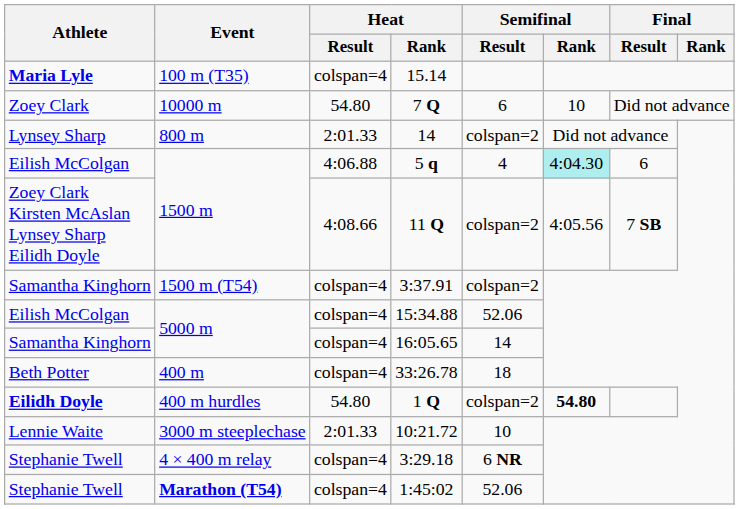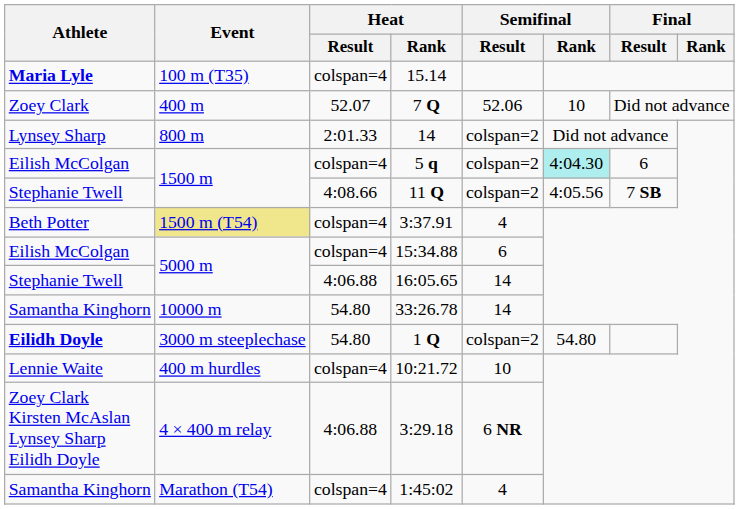(190, 105) 10000 m -> (182, 105) 400 m
(350, 105) 54.80 -> (350, 105) 52.07
(502, 105) 6 -> (502, 105) 52.06
(350, 163) 4:06.88 -> (350, 163) colspan=4
(502, 163) 4 -> (502, 163) colspan=2
(69, 224) Zoey Clark Kirsten McAslan Lynsey Sharp Eilidh Doyle -> (66, 193) Stephanie Twell
(80, 285) Samantha Kinghorn -> (49, 222) Beth Potter
(208, 285) no background -> (208, 222) khaki background
(502, 285) colspan=2 -> (502, 222) 4
(502, 314) 52.06 -> (502, 251) 6
(80, 343) Samantha Kinghorn -> (66, 280) Stephanie Twell
(350, 343) colspan=4 -> (350, 280) 4:06.88
(49, 372) Beth Potter -> (80, 310) Samantha Kinghorn
(182, 372) 400 m -> (190, 310) 10000 m
(350, 372) colspan=4 -> (350, 310) 54.80
(502, 372) 18 -> (502, 310) 14
(210, 401) 400 m hurdles -> (232, 339) 3000 m steeplechase
(576, 401) bold -> (576, 339) normal
(232, 431) 3000 m steeplechase -> (210, 368) 400 m hurdles
(350, 431) 2:01.33 -> (350, 368) colspan=4
(66, 460) Stephanie Twell -> (69, 429) Zoey Clark Kirsten McAslan Lynsey Sharp Eilidh Doyle
(350, 460) colspan=4 -> (350, 429) 4:06.88
(66, 489) Stephanie Twell -> (80, 489) Samantha Kinghorn
(220, 489) bold -> (216, 489) normal
(502, 489) 52.06 -> (502, 489) 4
